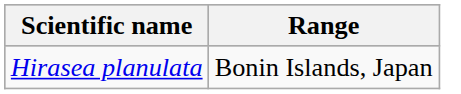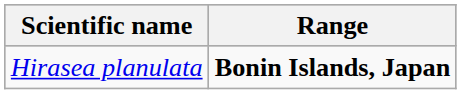(324, 66) normal -> (332, 66) bold
